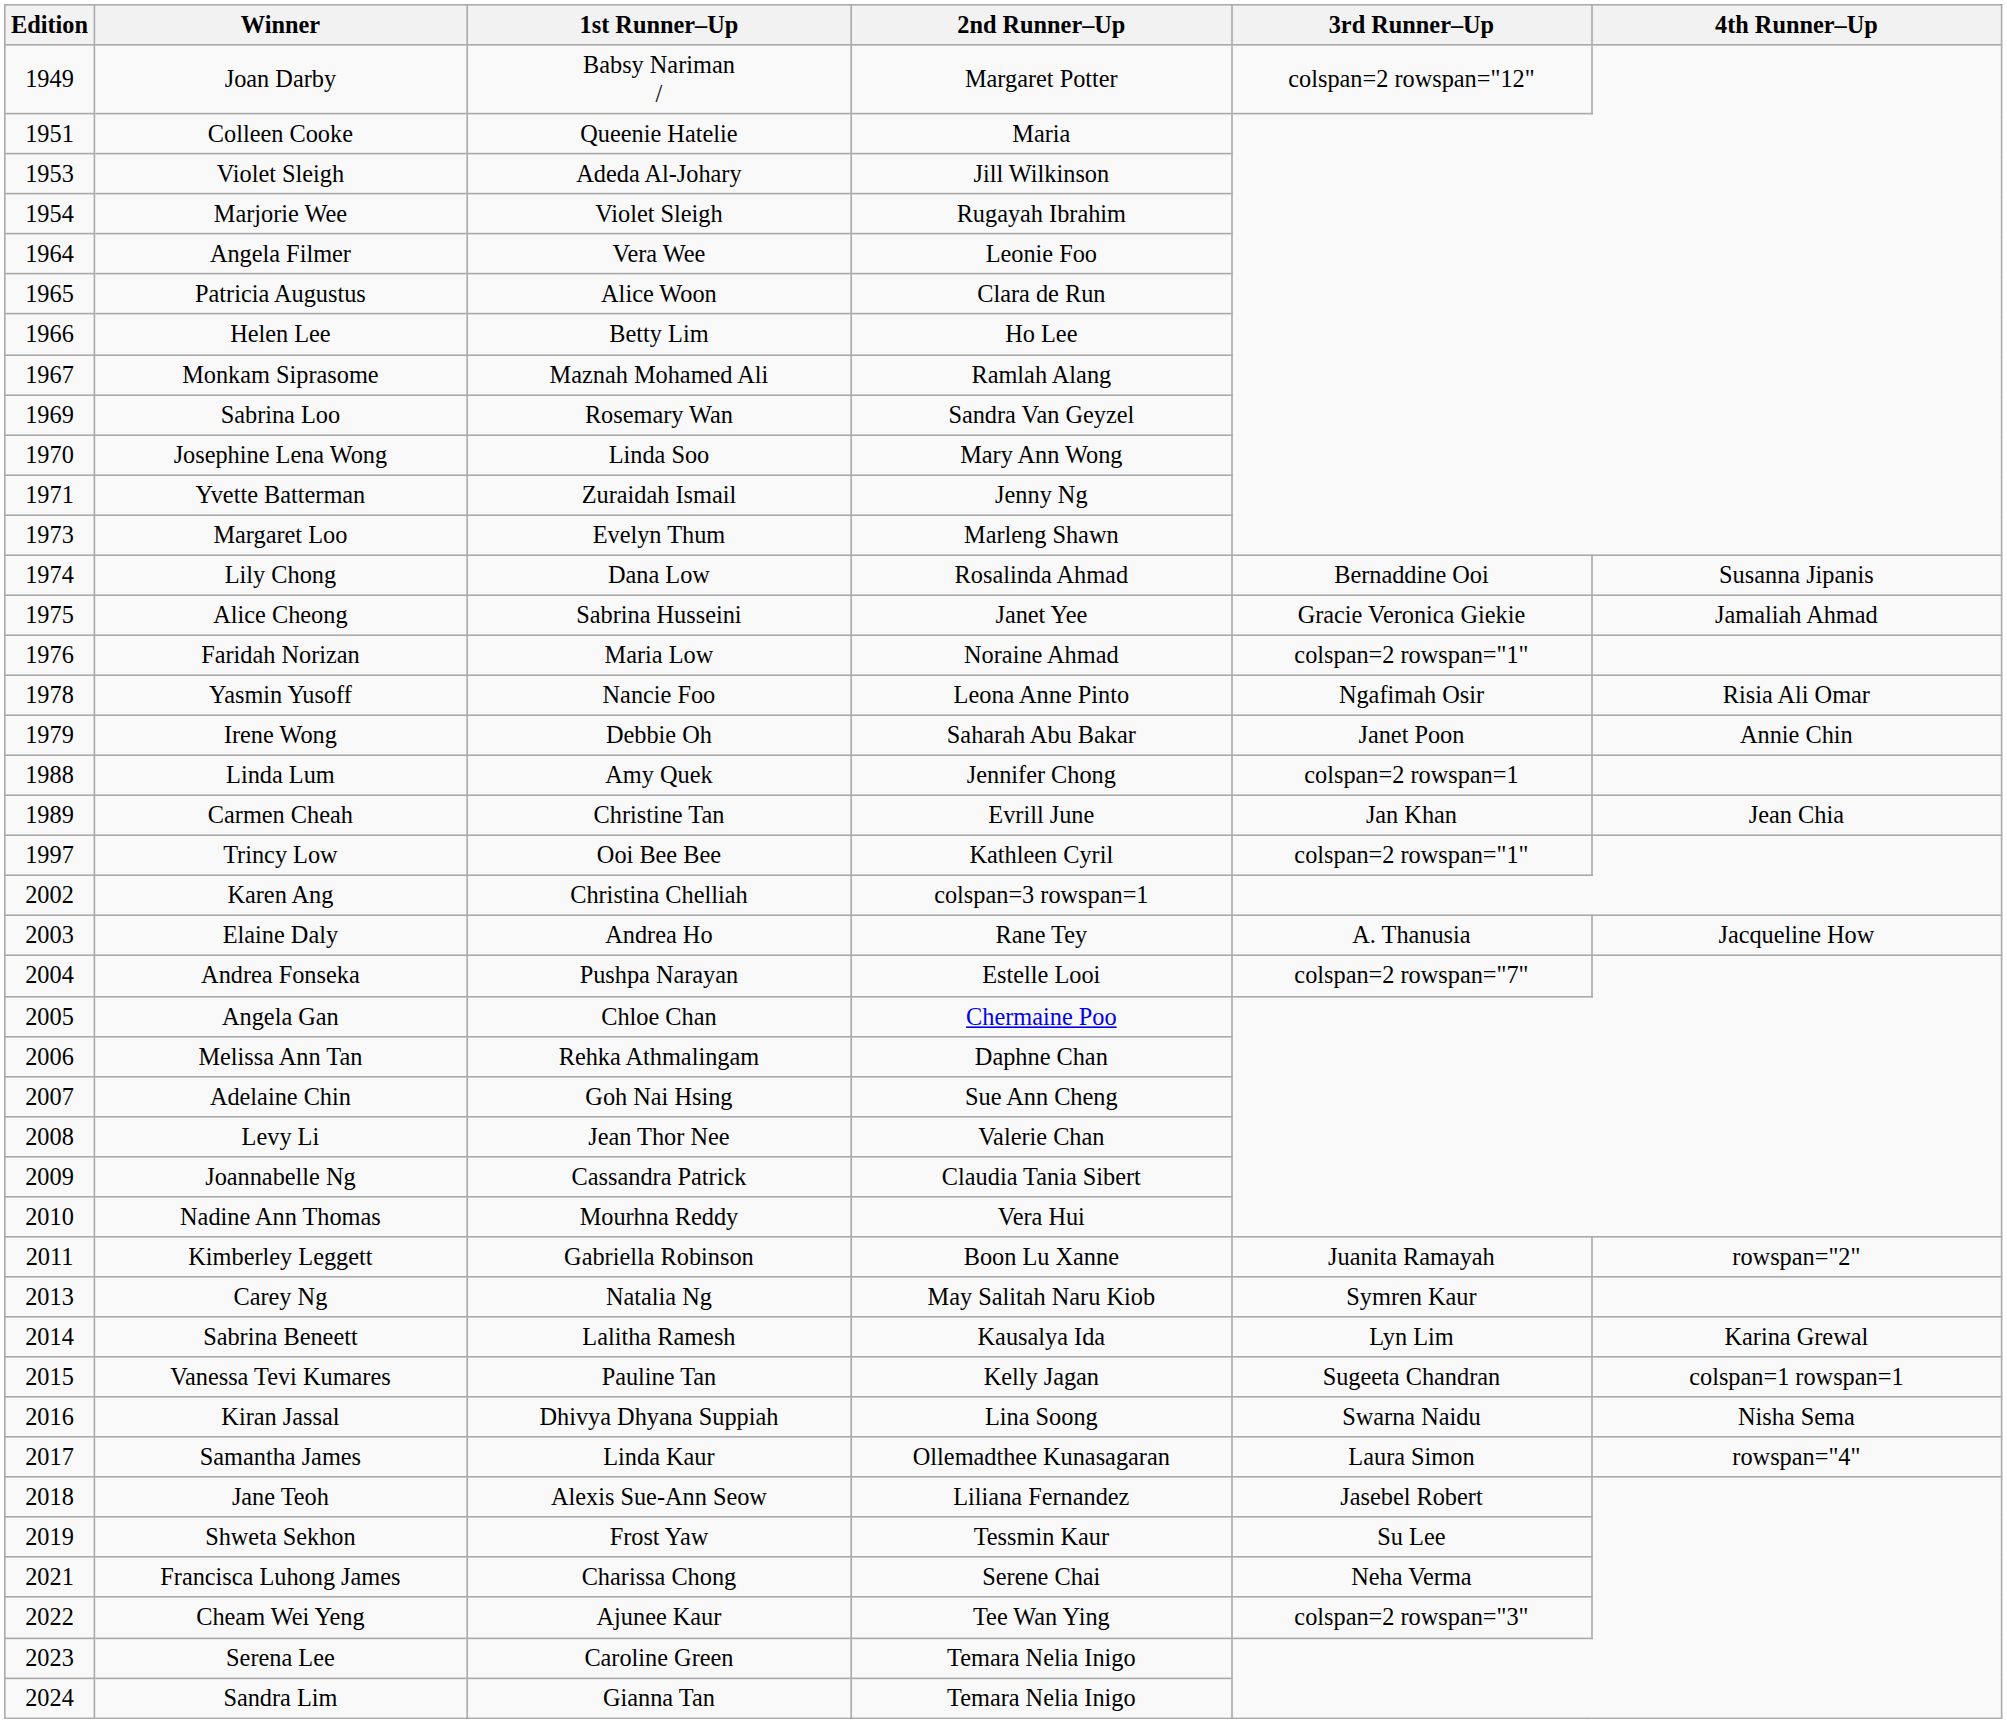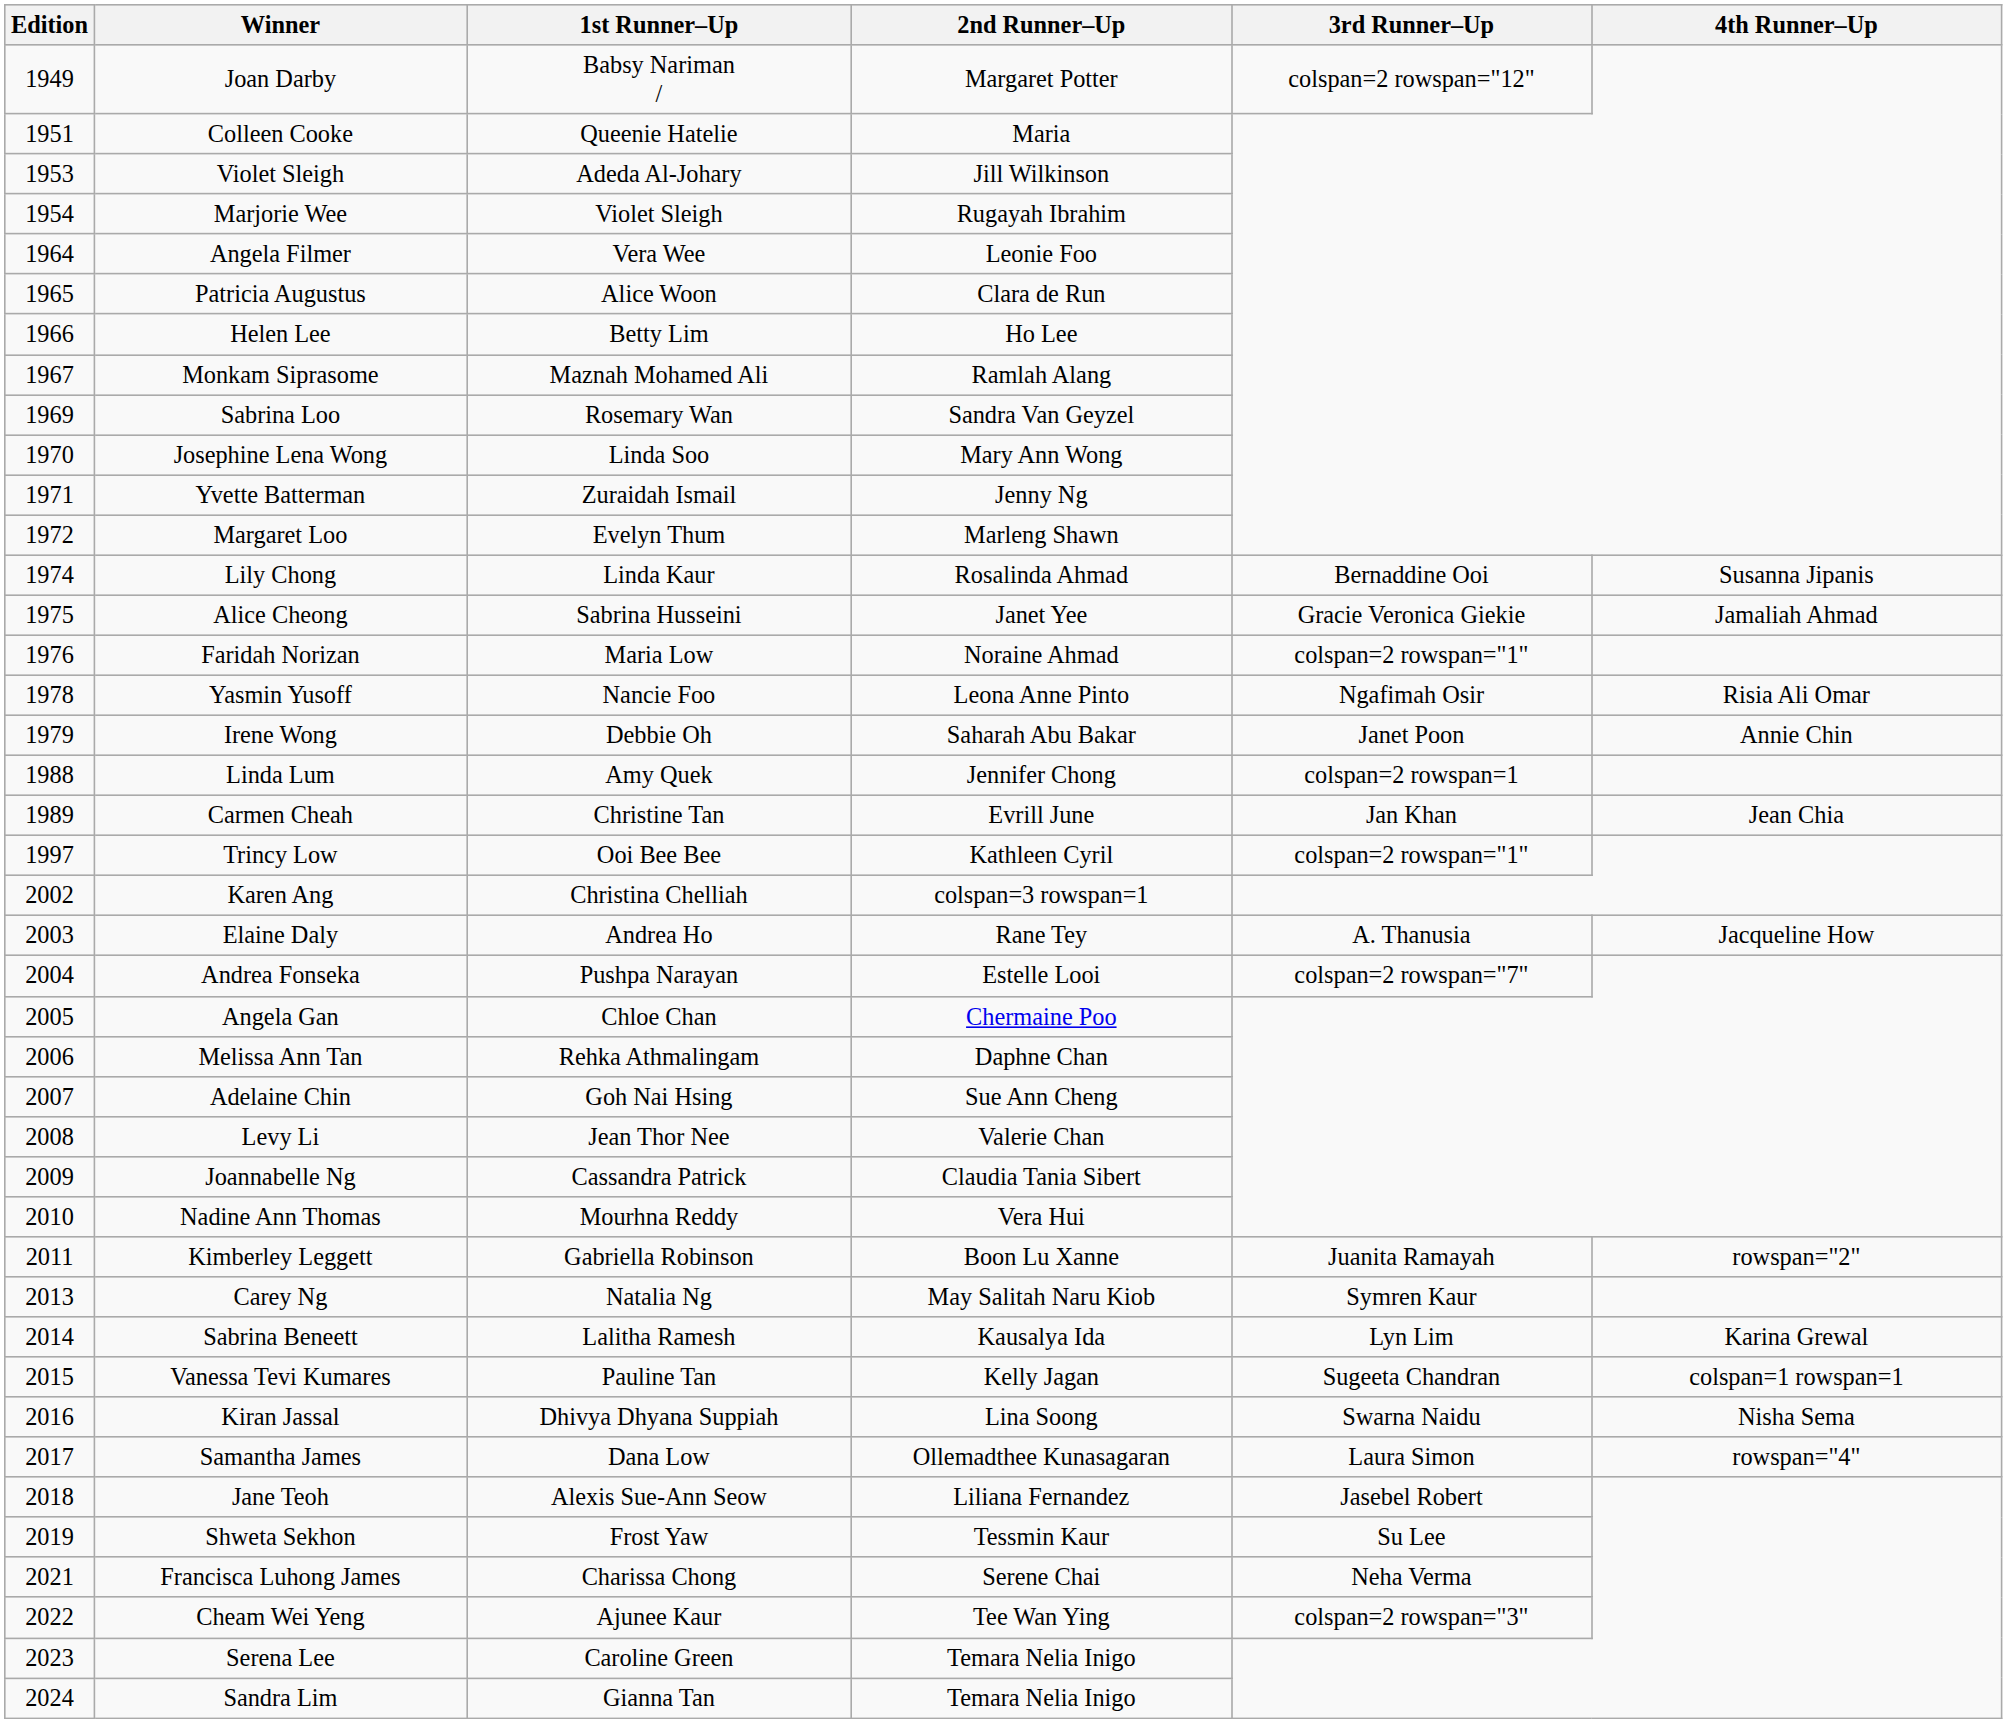(49, 534) 1973 -> (49, 534) 1972
(659, 574) Dana Low -> (659, 574) Linda Kaur
(659, 1457) Linda Kaur -> (659, 1457) Dana Low
